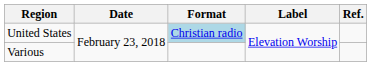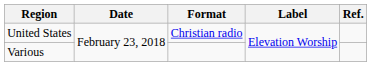(207, 33) lightblue background -> (207, 33) no background
